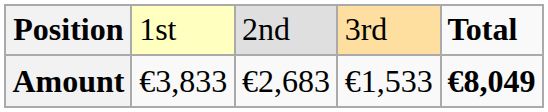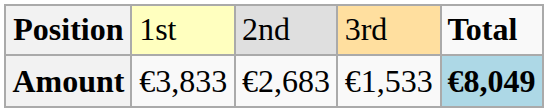(491, 80) no background -> (491, 80) lightblue background
